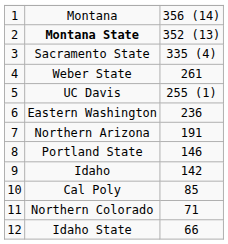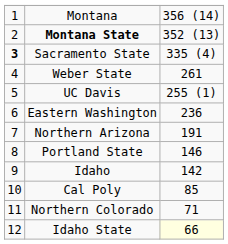(15, 54) normal -> (15, 54) bold
(192, 230) no background -> (192, 230) lightyellow background
